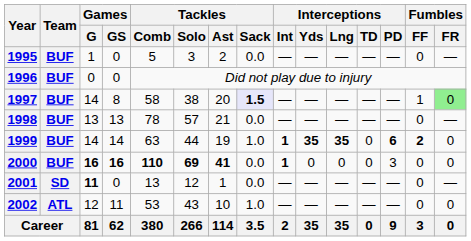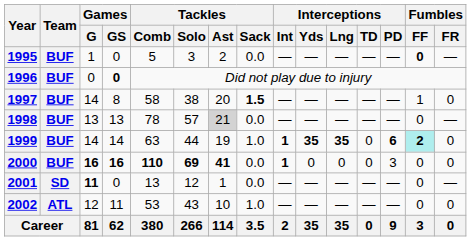(420, 57) normal -> (420, 57) bold
(117, 78) normal -> (117, 78) bold
(255, 99) lavender background -> (255, 99) no background
(450, 99) lightgreen background -> (450, 99) no background
(223, 120) no background -> (223, 120) lightgrey background
(420, 141) no background -> (420, 141) paleturquoise background
